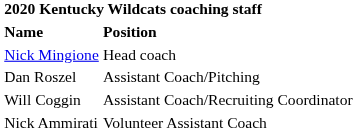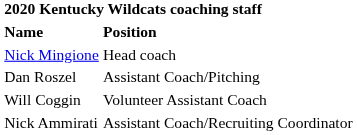(228, 100) Assistant Coach/Recruiting Coordinator -> (185, 100) Volunteer Assistant Coach
(185, 122) Volunteer Assistant Coach -> (228, 122) Assistant Coach/Recruiting Coordinator
